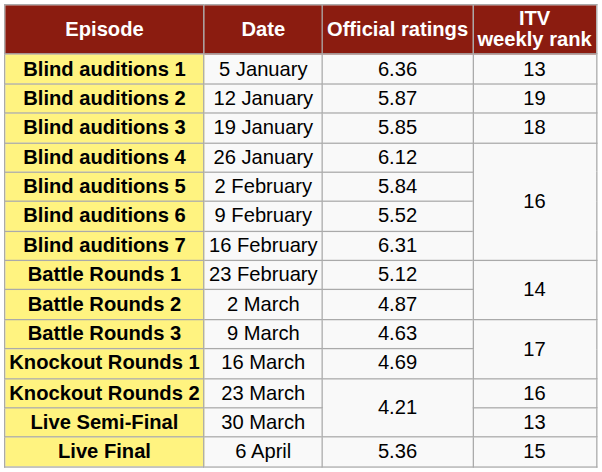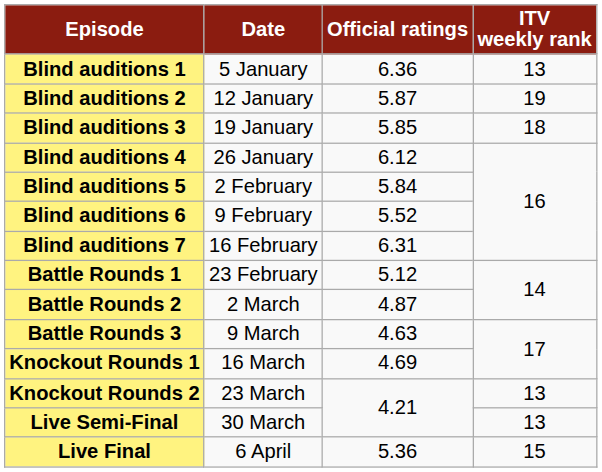(535, 392) 16 -> (535, 392) 13
